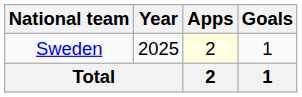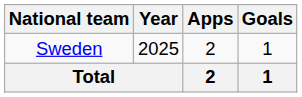(210, 48) lightyellow background -> (210, 48) no background
